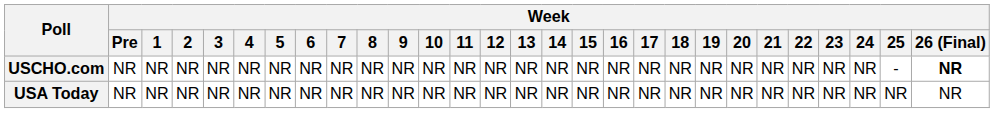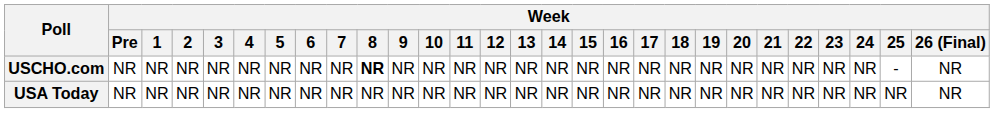(372, 68) normal -> (372, 68) bold
(950, 68) bold -> (950, 68) normal
